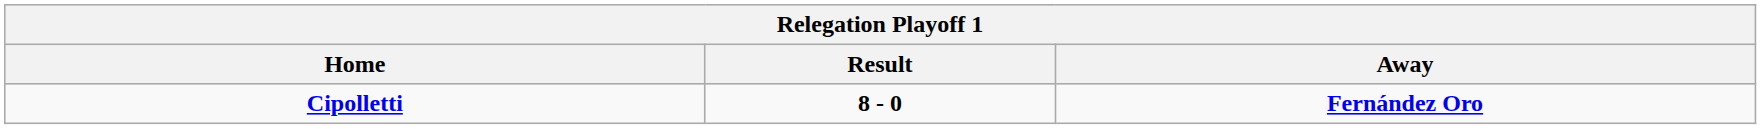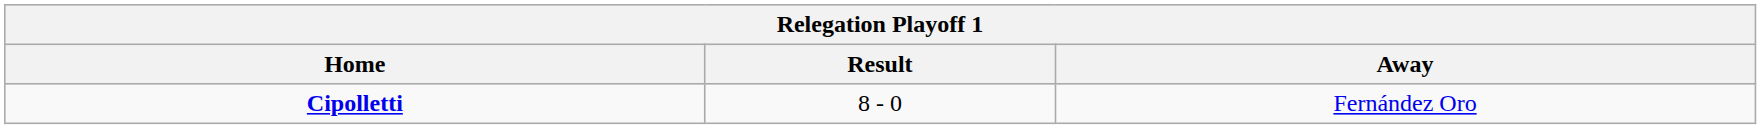(880, 103) bold -> (880, 103) normal
(1405, 103) bold -> (1405, 103) normal
